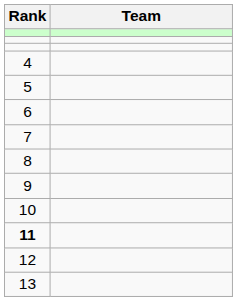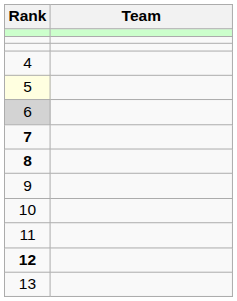(27, 87) no background -> (27, 87) lightyellow background
(27, 112) no background -> (27, 112) lightgrey background
(27, 136) normal -> (27, 136) bold
(27, 161) normal -> (27, 161) bold
(27, 235) bold -> (27, 235) normal
(27, 259) normal -> (27, 259) bold
